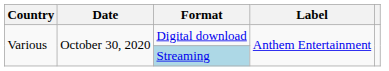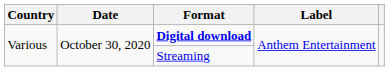(202, 35) normal -> (204, 35) bold
(183, 55) lightblue background -> (183, 55) no background
